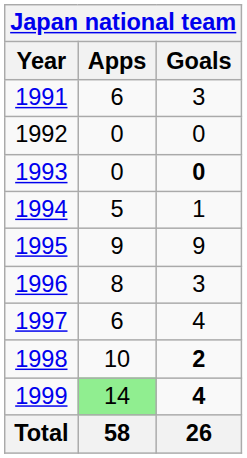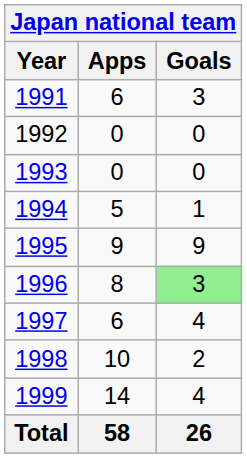(199, 172) bold -> (199, 172) normal
(199, 284) no background -> (199, 284) lightgreen background
(199, 358) bold -> (199, 358) normal
(117, 396) lightgreen background -> (117, 396) no background
(199, 396) bold -> (199, 396) normal
